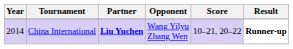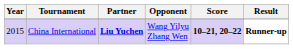(15, 31) 2014 -> (15, 31) 2015
(217, 31) normal -> (217, 31) bold
